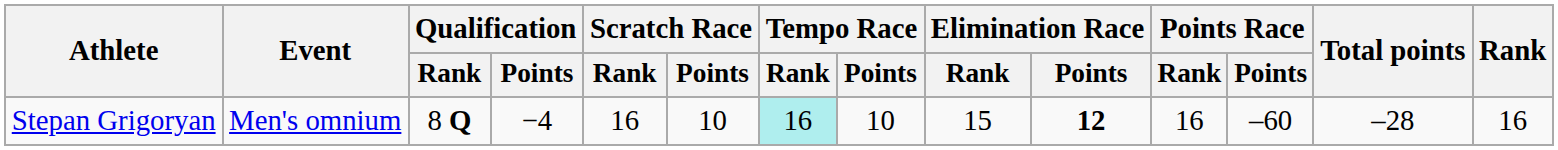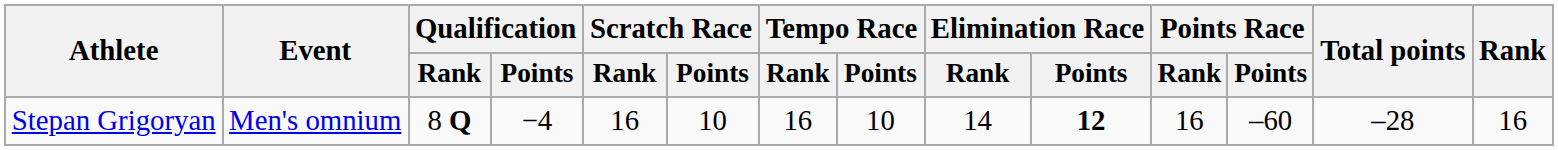(798, 121) paleturquoise background -> (798, 121) no background
(978, 121) 15 -> (978, 121) 14
